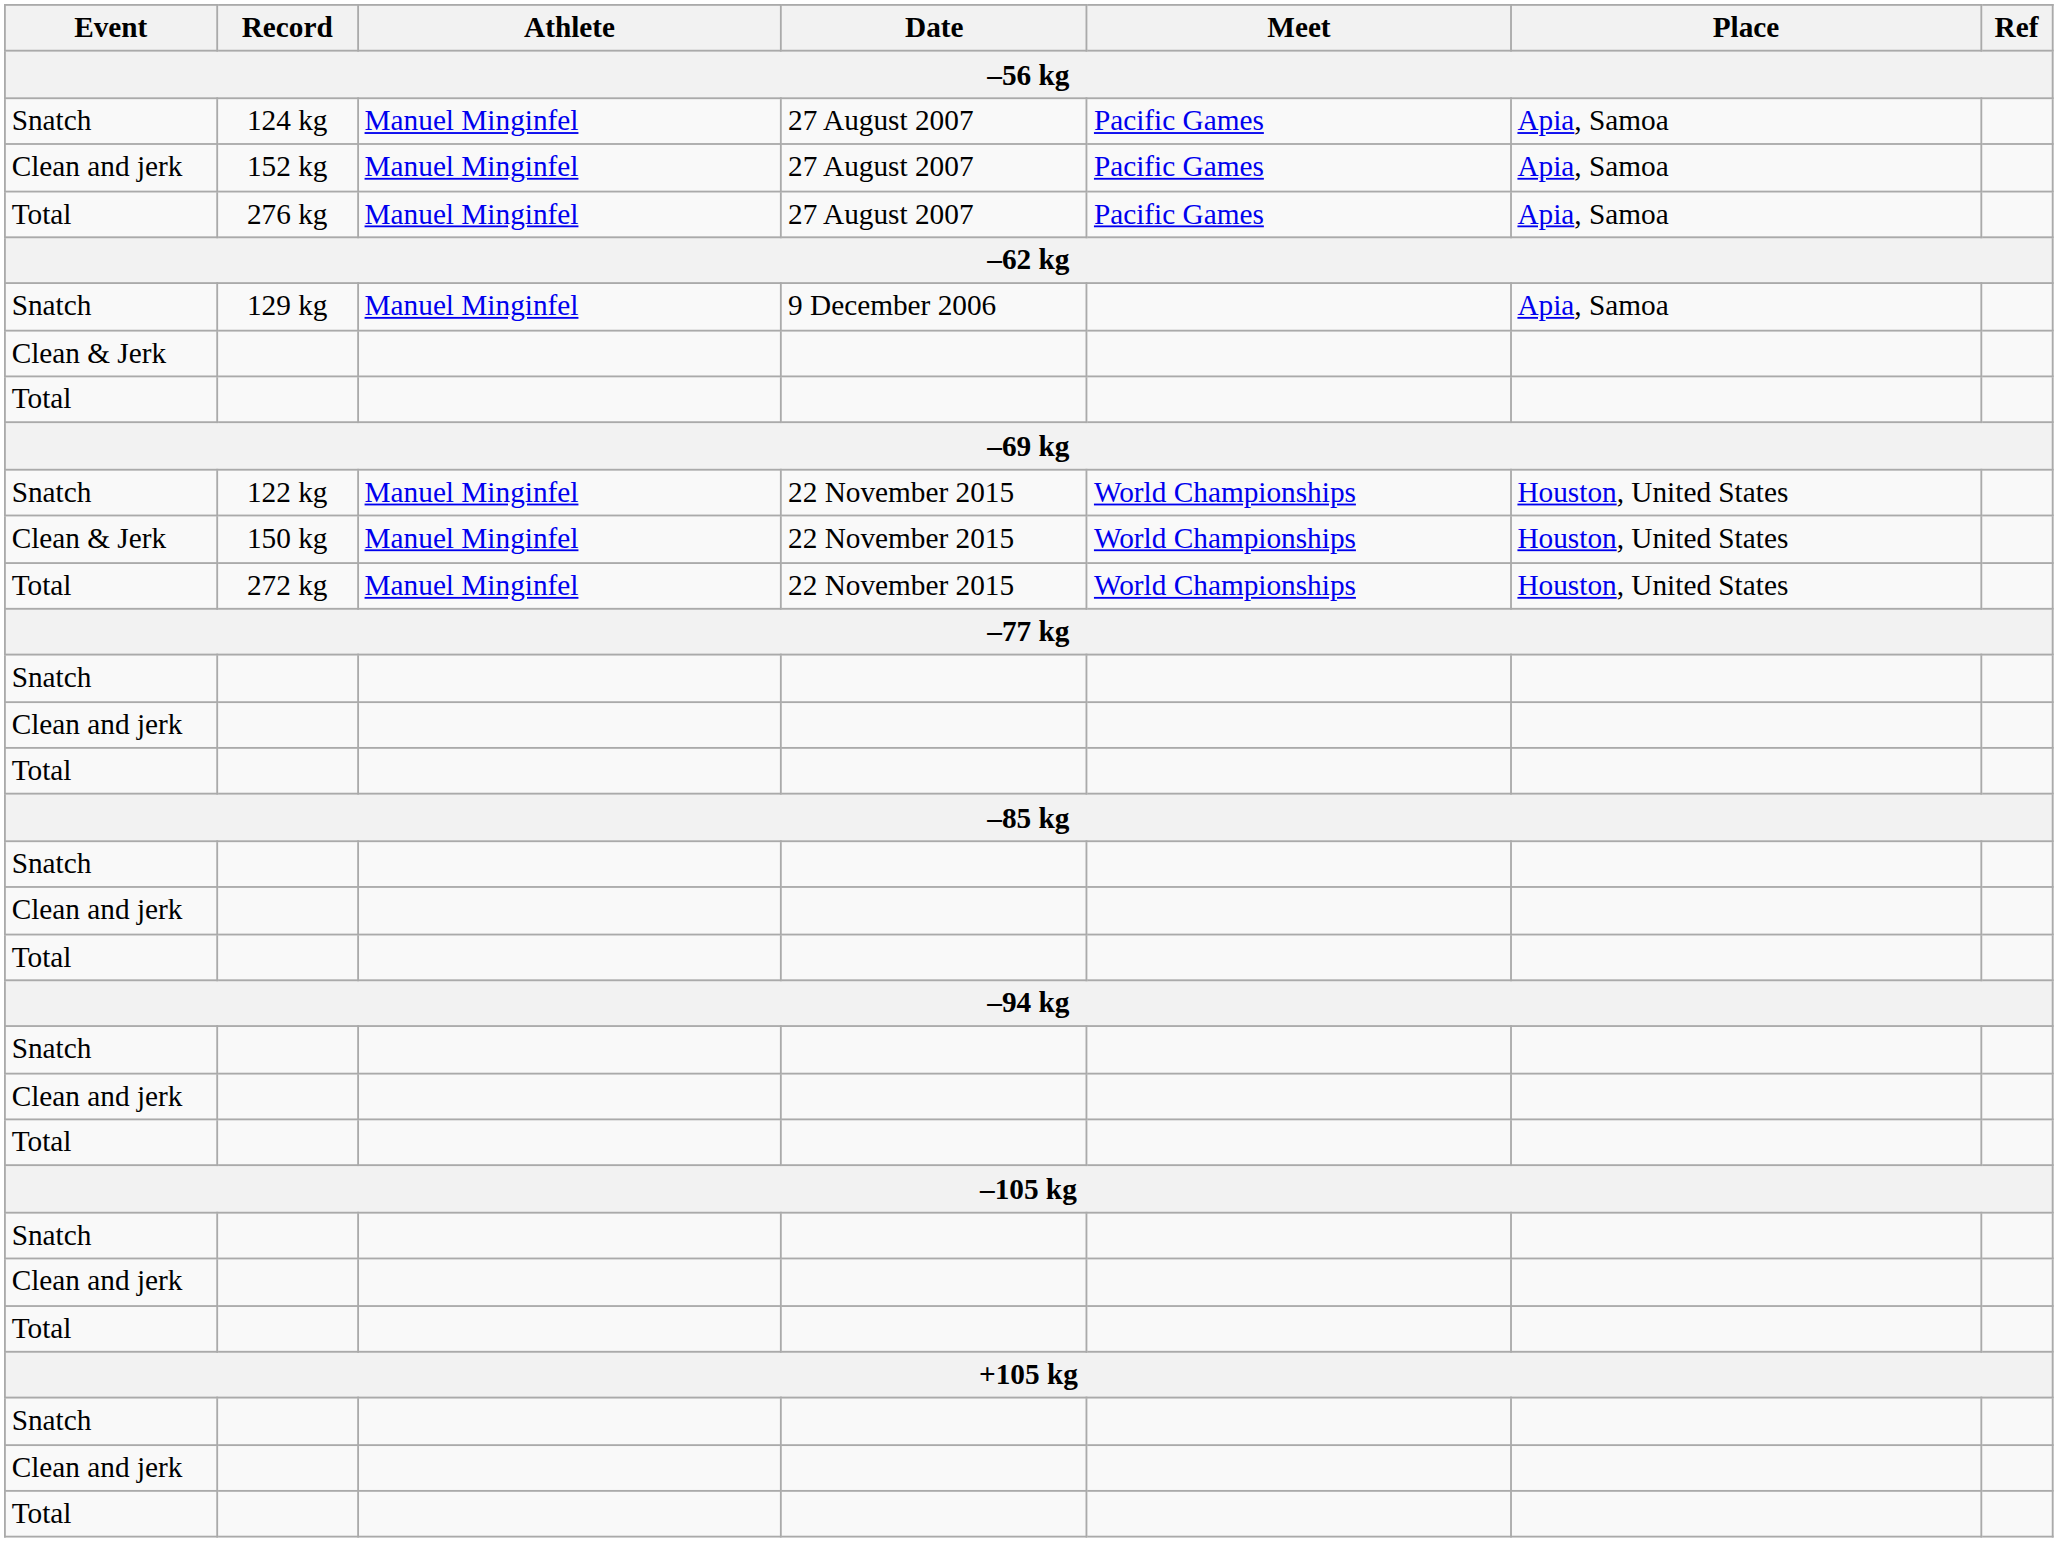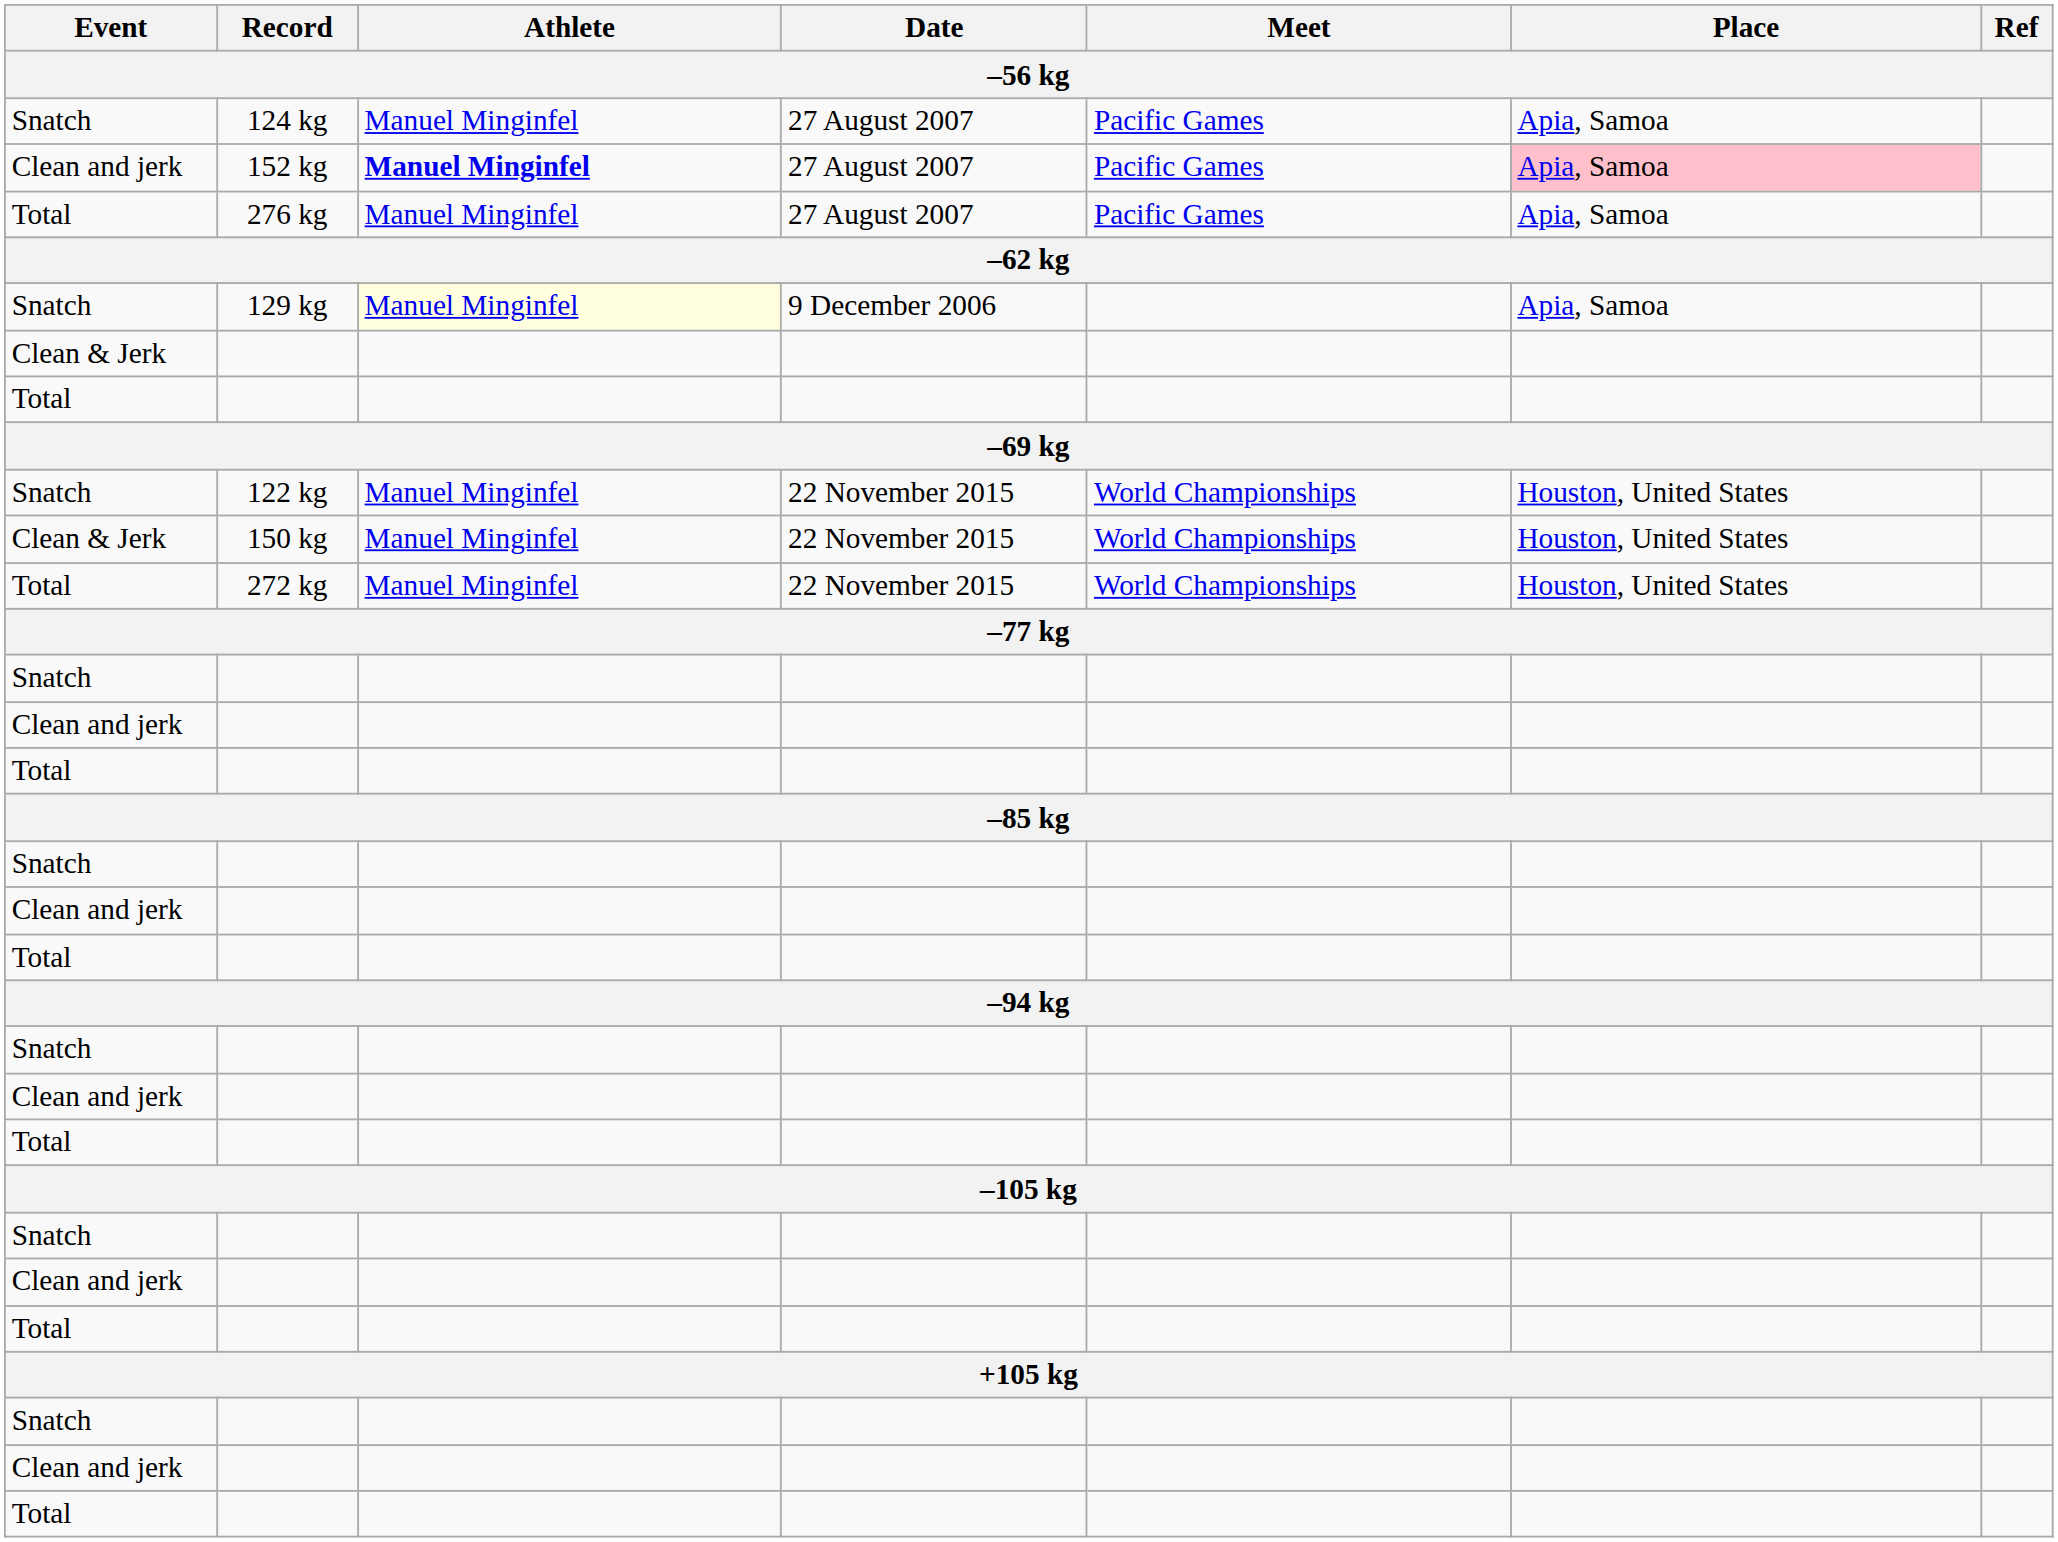(472, 167) normal -> (477, 167) bold
(1593, 167) no background -> (1593, 167) pink background
(472, 306) no background -> (472, 306) lightyellow background
